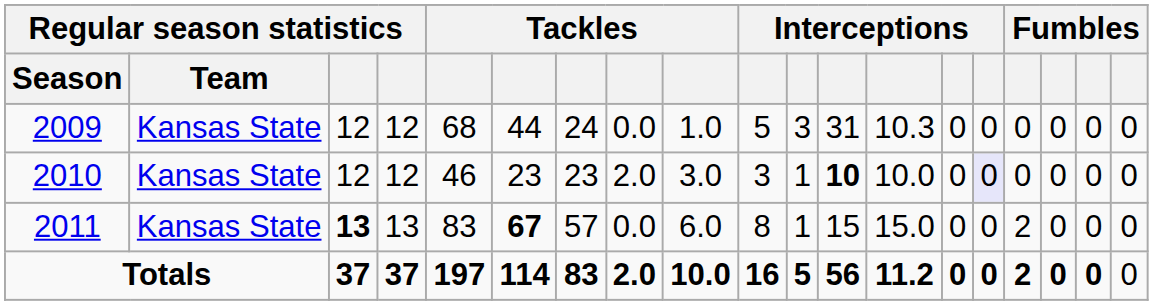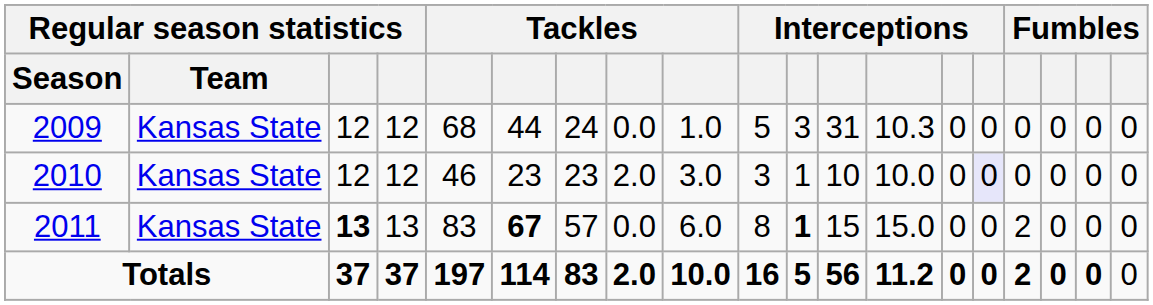(843, 176) bold -> (843, 176) normal
(802, 226) normal -> (802, 226) bold
